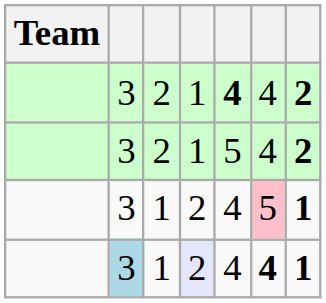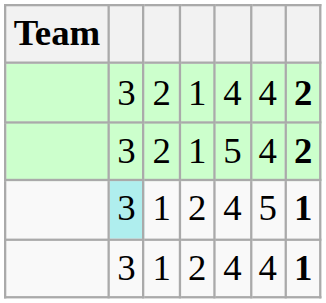(232, 92) bold -> (232, 92) normal
(126, 208) no background -> (126, 208) paleturquoise background
(268, 208) pink background -> (268, 208) no background
(126, 267) lightblue background -> (126, 267) no background
(197, 267) lavender background -> (197, 267) no background
(268, 267) bold -> (268, 267) normal
